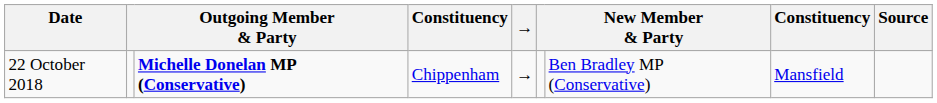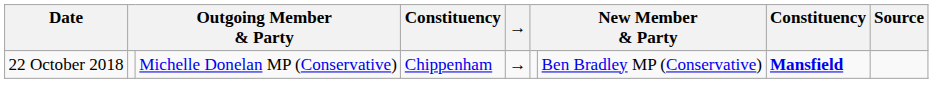(217, 74) bold -> (268, 64) normal
(809, 74) normal -> (807, 64) bold
